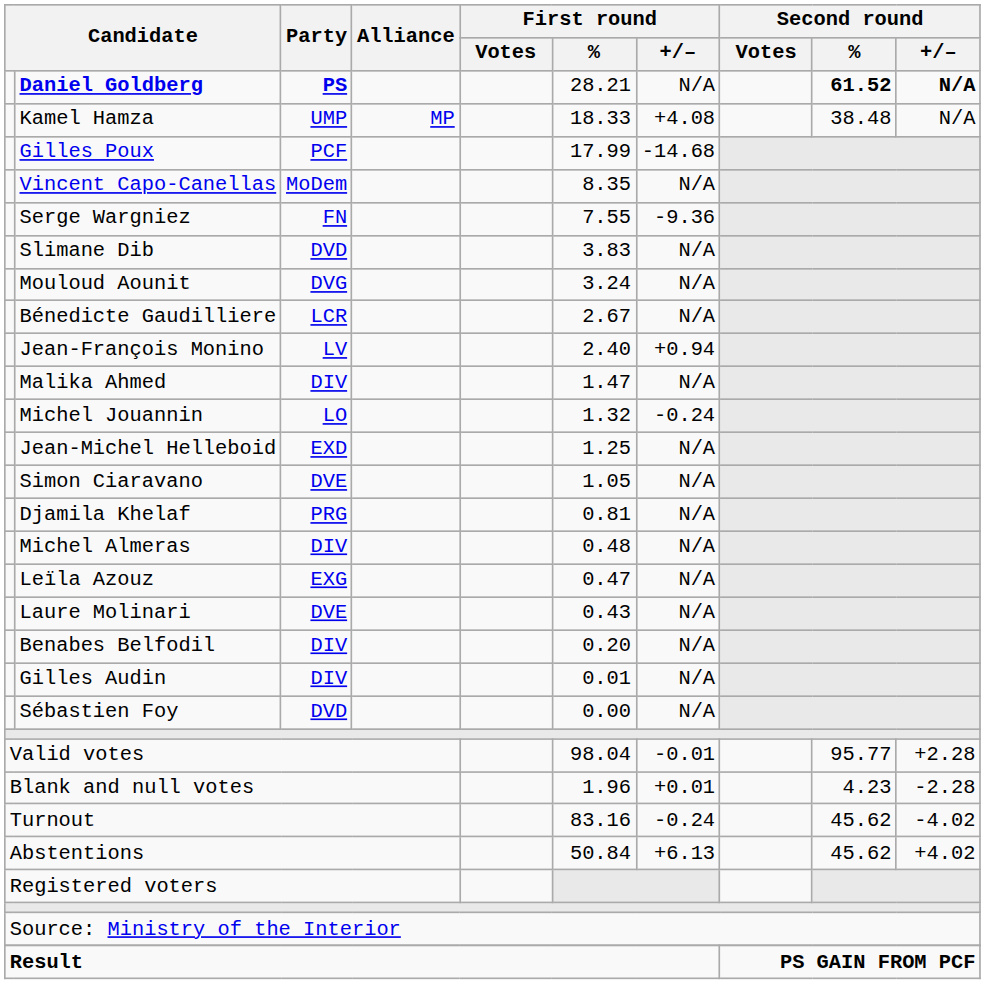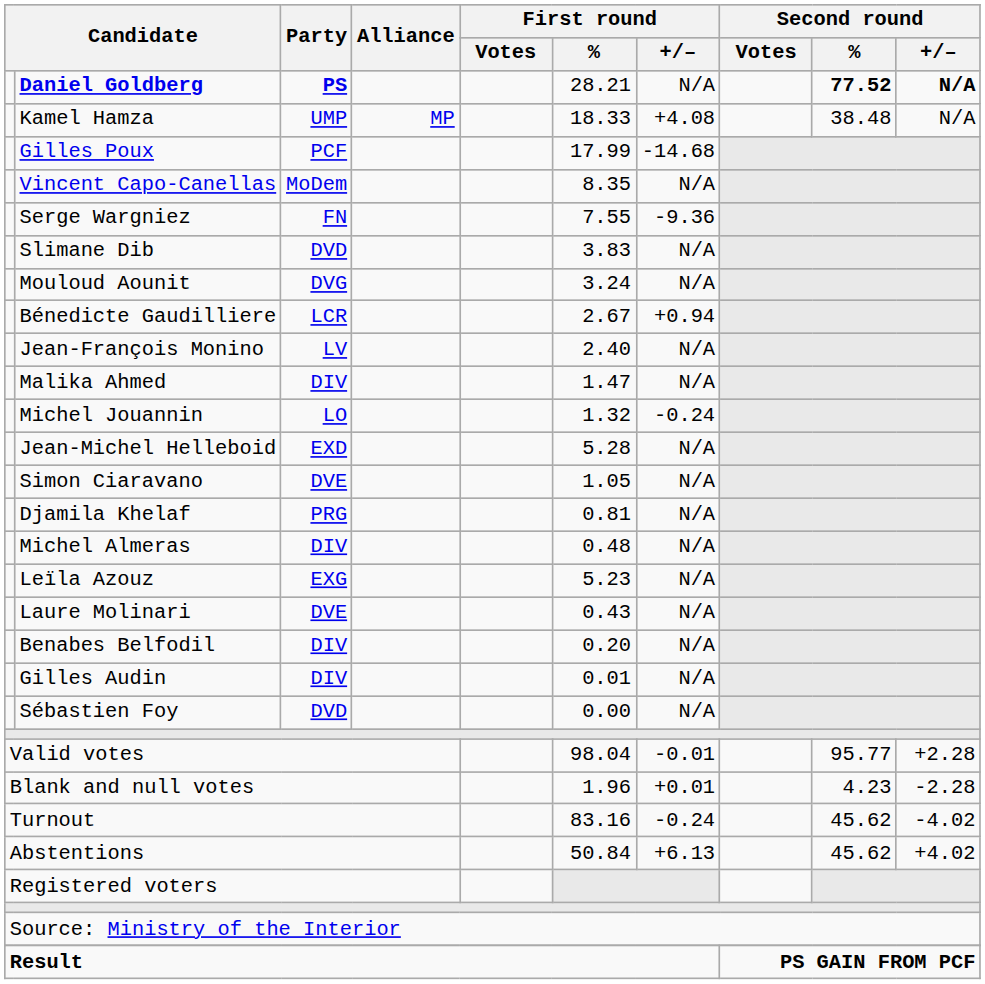(861, 87) 61.52 -> (861, 87) 77.52
(697, 318) N/A -> (685, 318) +0.94
(685, 351) +0.94 -> (697, 351) N/A
(607, 449) 1.25 -> (607, 449) 5.28
(607, 581) 0.47 -> (607, 581) 5.23
